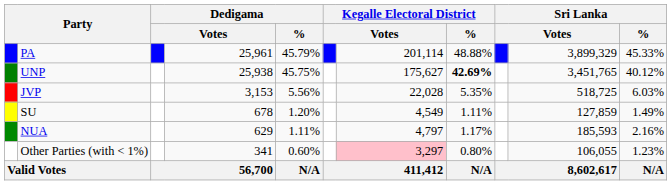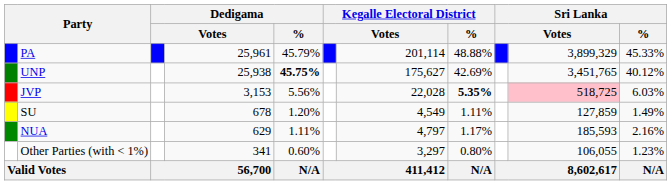(301, 72) normal -> (300, 72) bold
(472, 72) bold -> (473, 72) normal
(476, 92) normal -> (475, 92) bold
(597, 92) no background -> (597, 92) pink background
(429, 151) pink background -> (431, 151) no background
